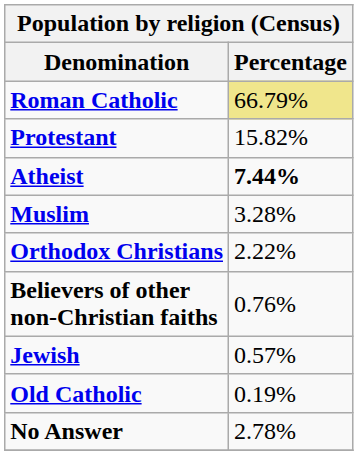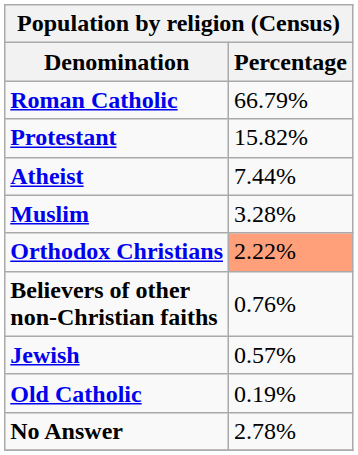(271, 99) khaki background -> (271, 99) no background
(267, 175) bold -> (265, 175) normal
(265, 251) no background -> (265, 251) lightsalmon background
